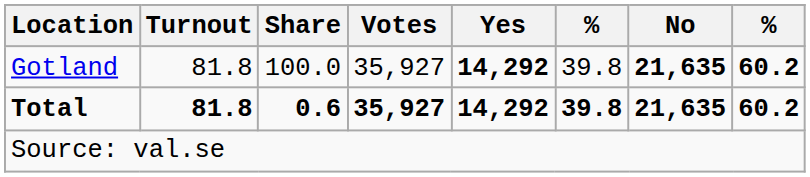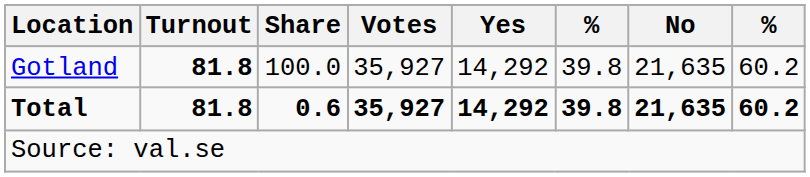(222, 67) normal -> (222, 67) bold
(503, 67) bold -> (503, 67) normal
(680, 67) bold -> (680, 67) normal
(769, 67) bold -> (769, 67) normal
